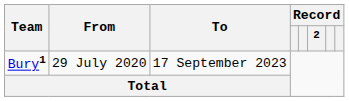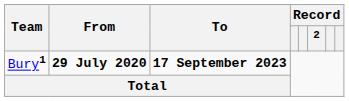(99, 63) normal -> (99, 63) bold
(220, 63) normal -> (220, 63) bold
